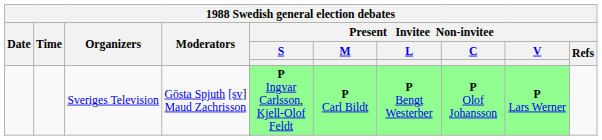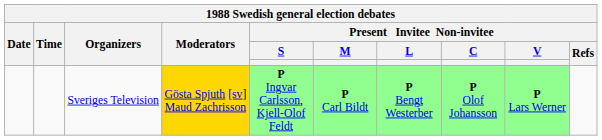(205, 100) no background -> (205, 100) gold background
